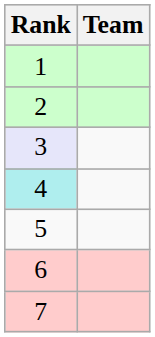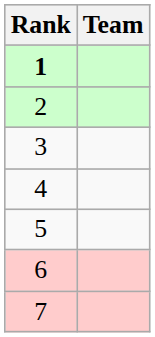(41, 65) normal -> (41, 65) bold
(41, 147) lavender background -> (41, 147) no background
(41, 188) paleturquoise background -> (41, 188) no background
